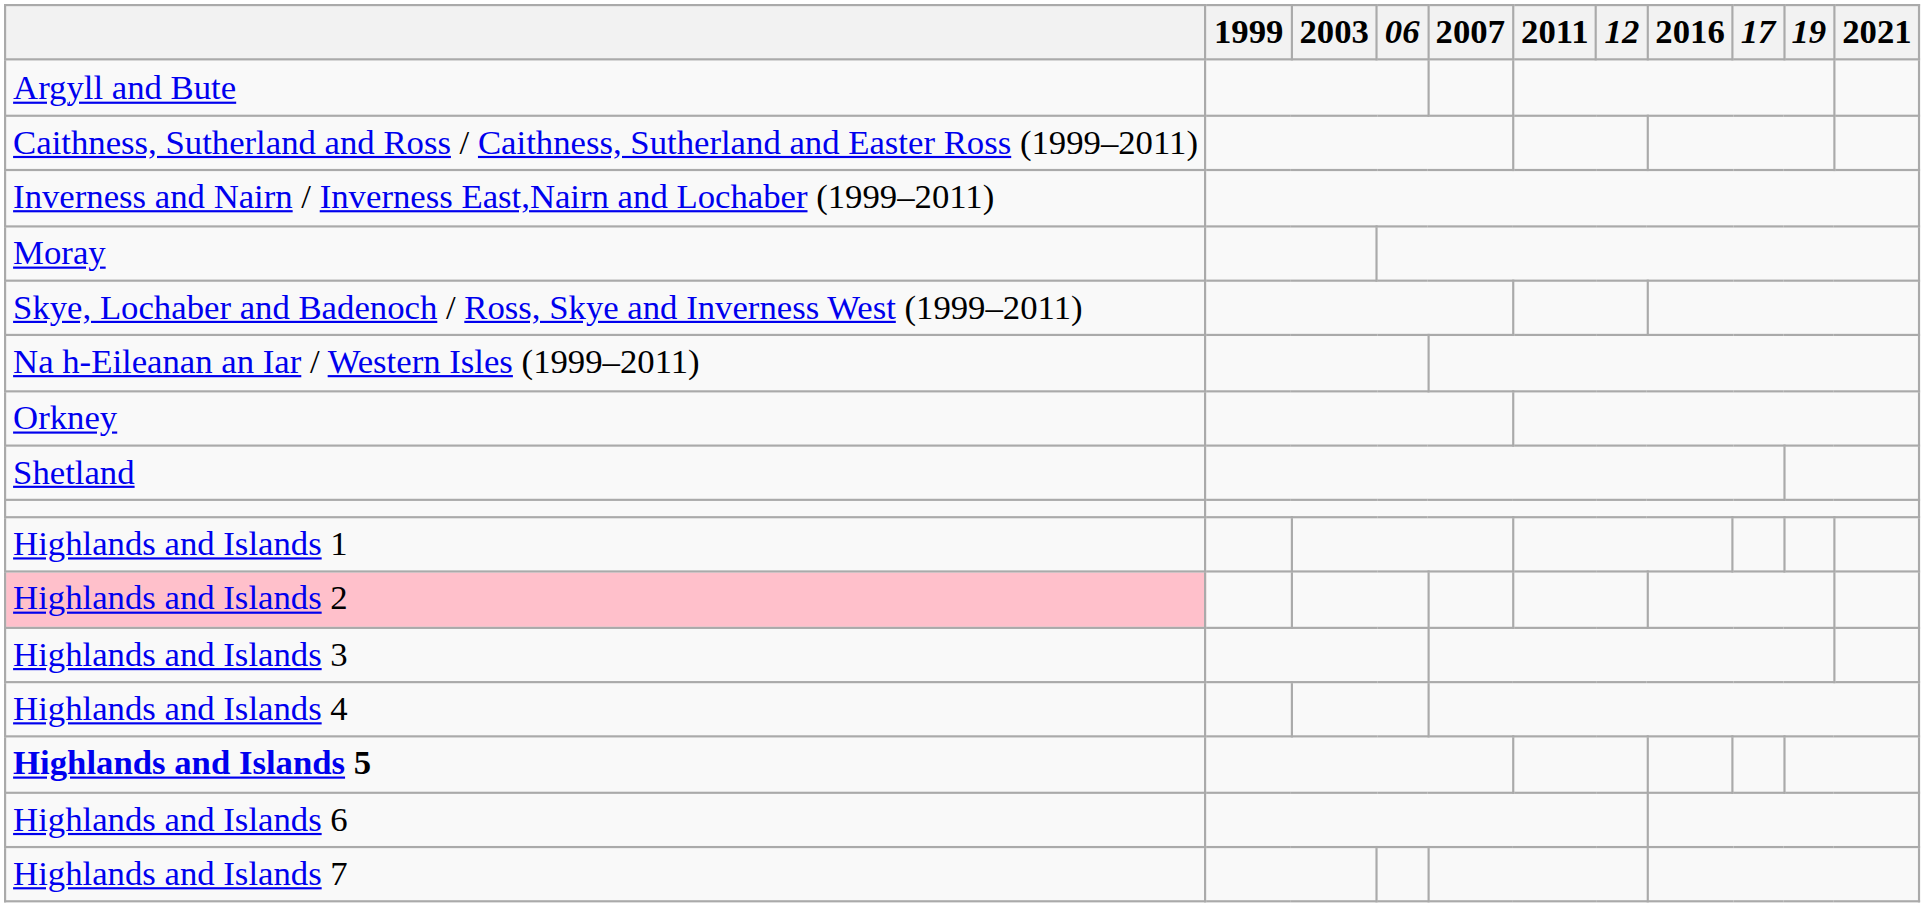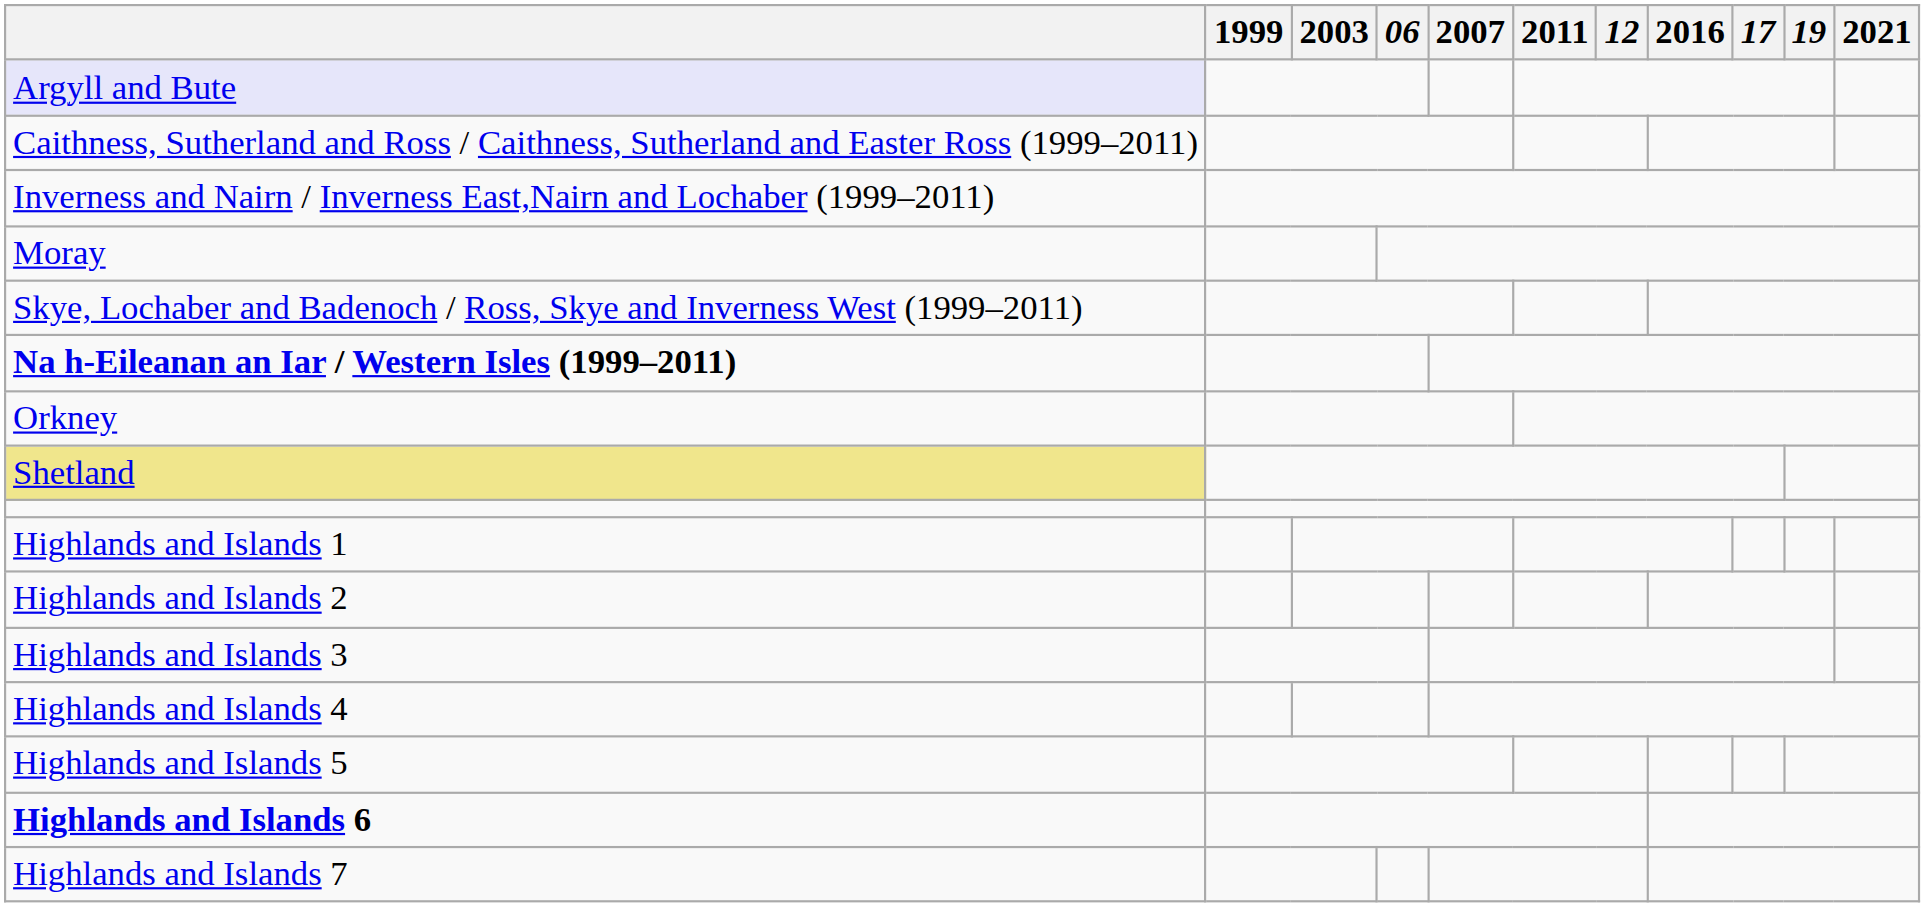(125, 87) no background -> (125, 87) lavender background
(356, 362) normal -> (375, 362) bold
(74, 472) no background -> (74, 472) khaki background
(180, 598) pink background -> (180, 598) no background
(192, 763) bold -> (180, 763) normal
(180, 818) normal -> (192, 818) bold
